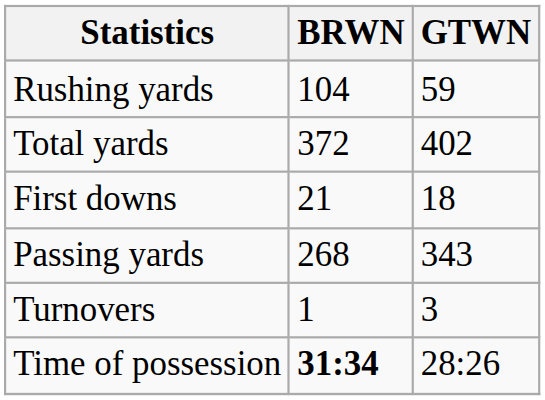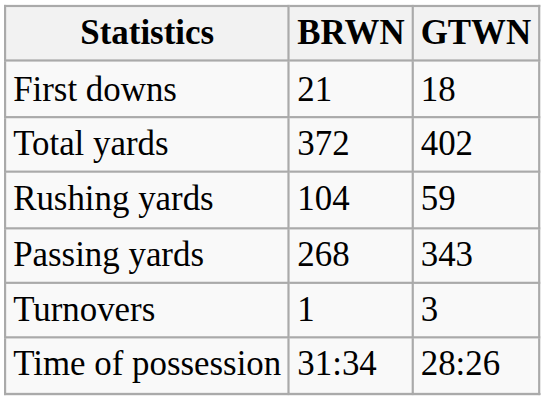rows swapped: (95, 198) <-> (113, 88)
(338, 364) bold -> (337, 364) normal
